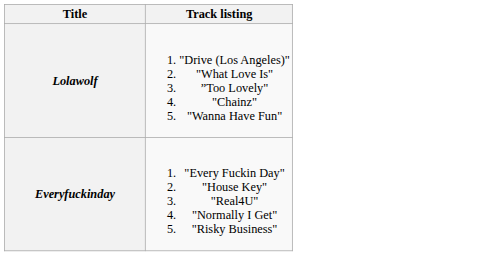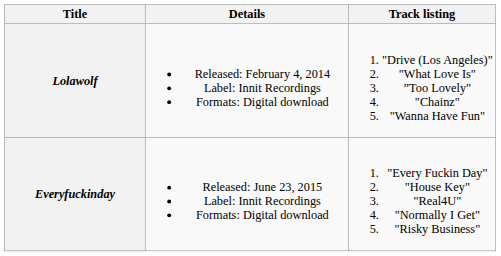+ column: (247, 14)
